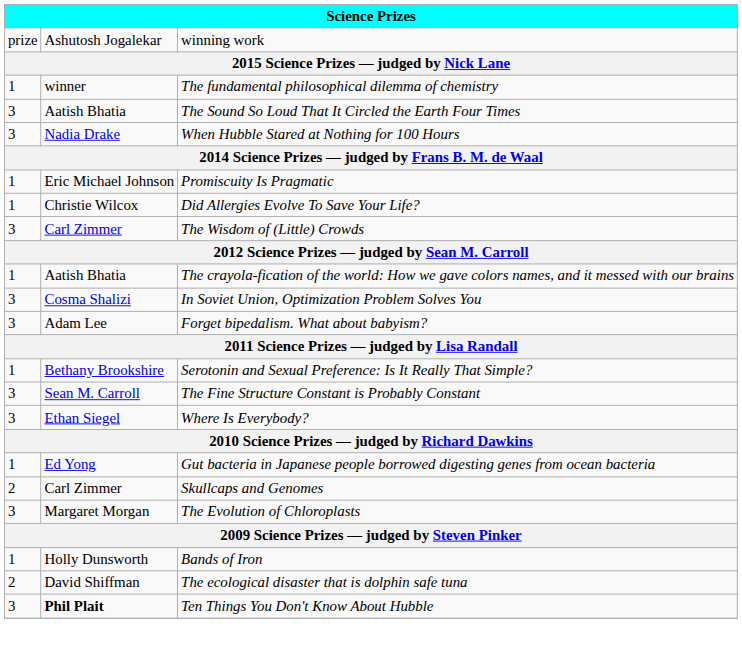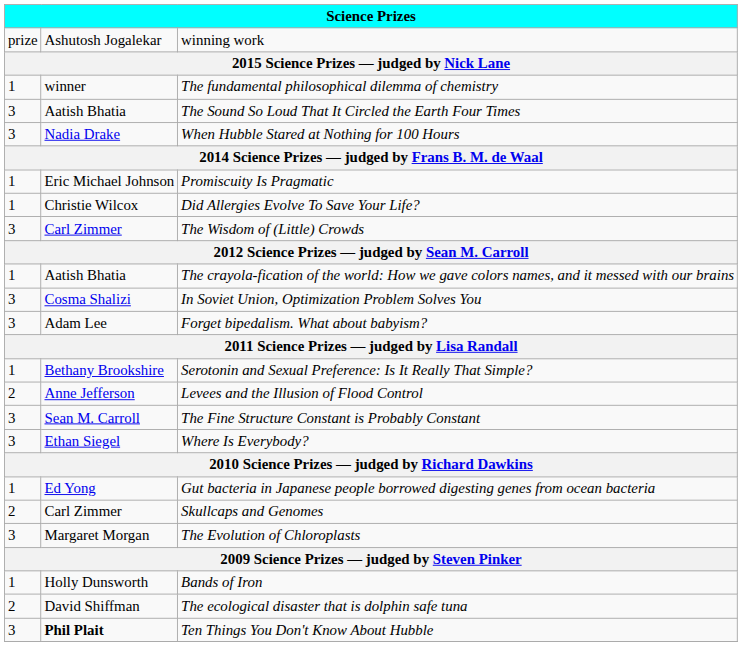+ row: (302, 393)
